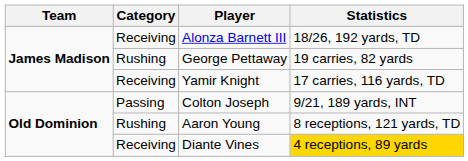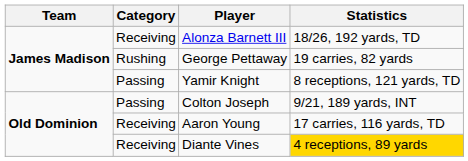(146, 80) Receiving -> (140, 80) Passing
(369, 80) 17 carries, 116 yards, TD -> (377, 80) 8 receptions, 121 yards, TD
(141, 123) Rushing -> (146, 123) Receiving
(377, 123) 8 receptions, 121 yards, TD -> (369, 123) 17 carries, 116 yards, TD
